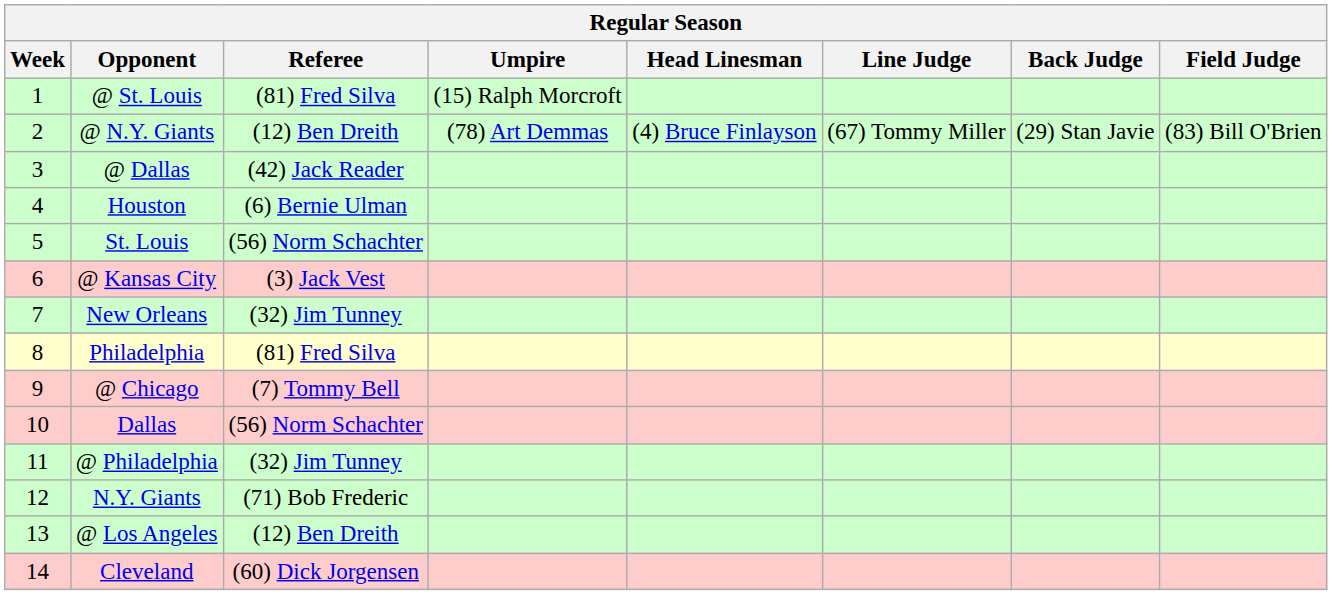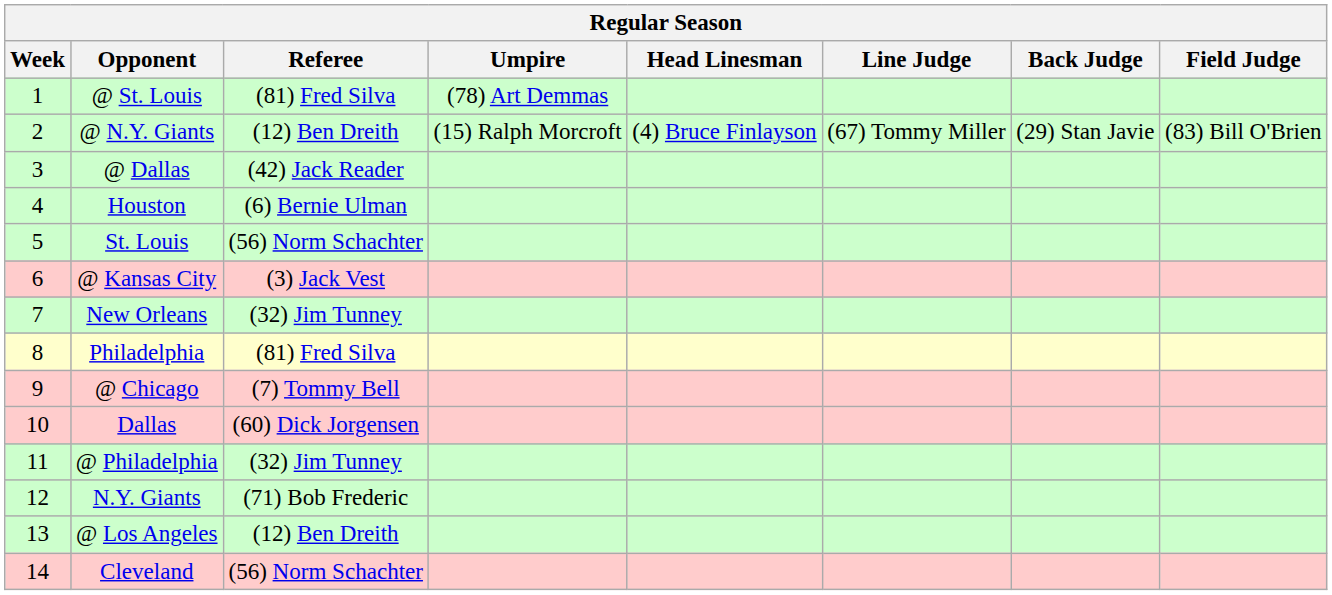(528, 95) (15) Ralph Morcroft -> (528, 95) (78) Art Demmas
(528, 132) (78) Art Demmas -> (528, 132) (15) Ralph Morcroft
(326, 424) (56) Norm Schachter -> (326, 424) (60) Dick Jorgensen
(326, 570) (60) Dick Jorgensen -> (326, 570) (56) Norm Schachter
